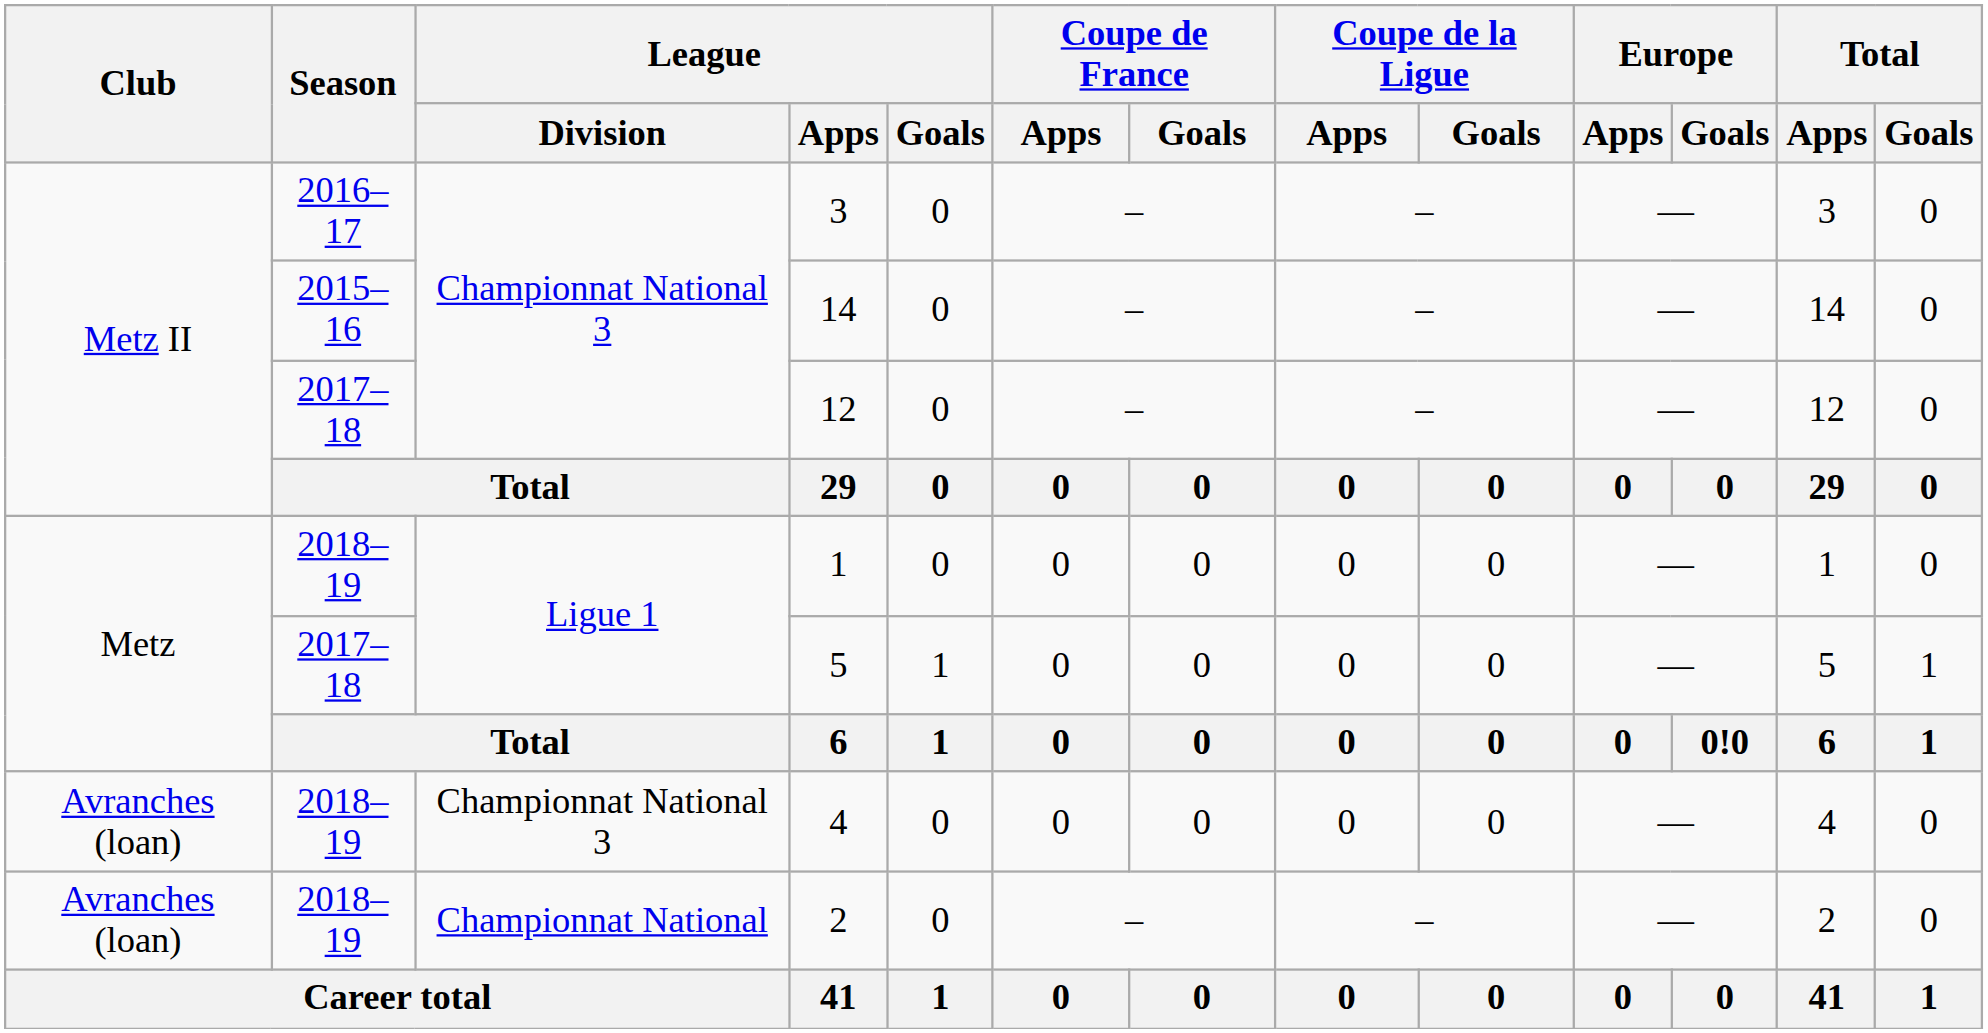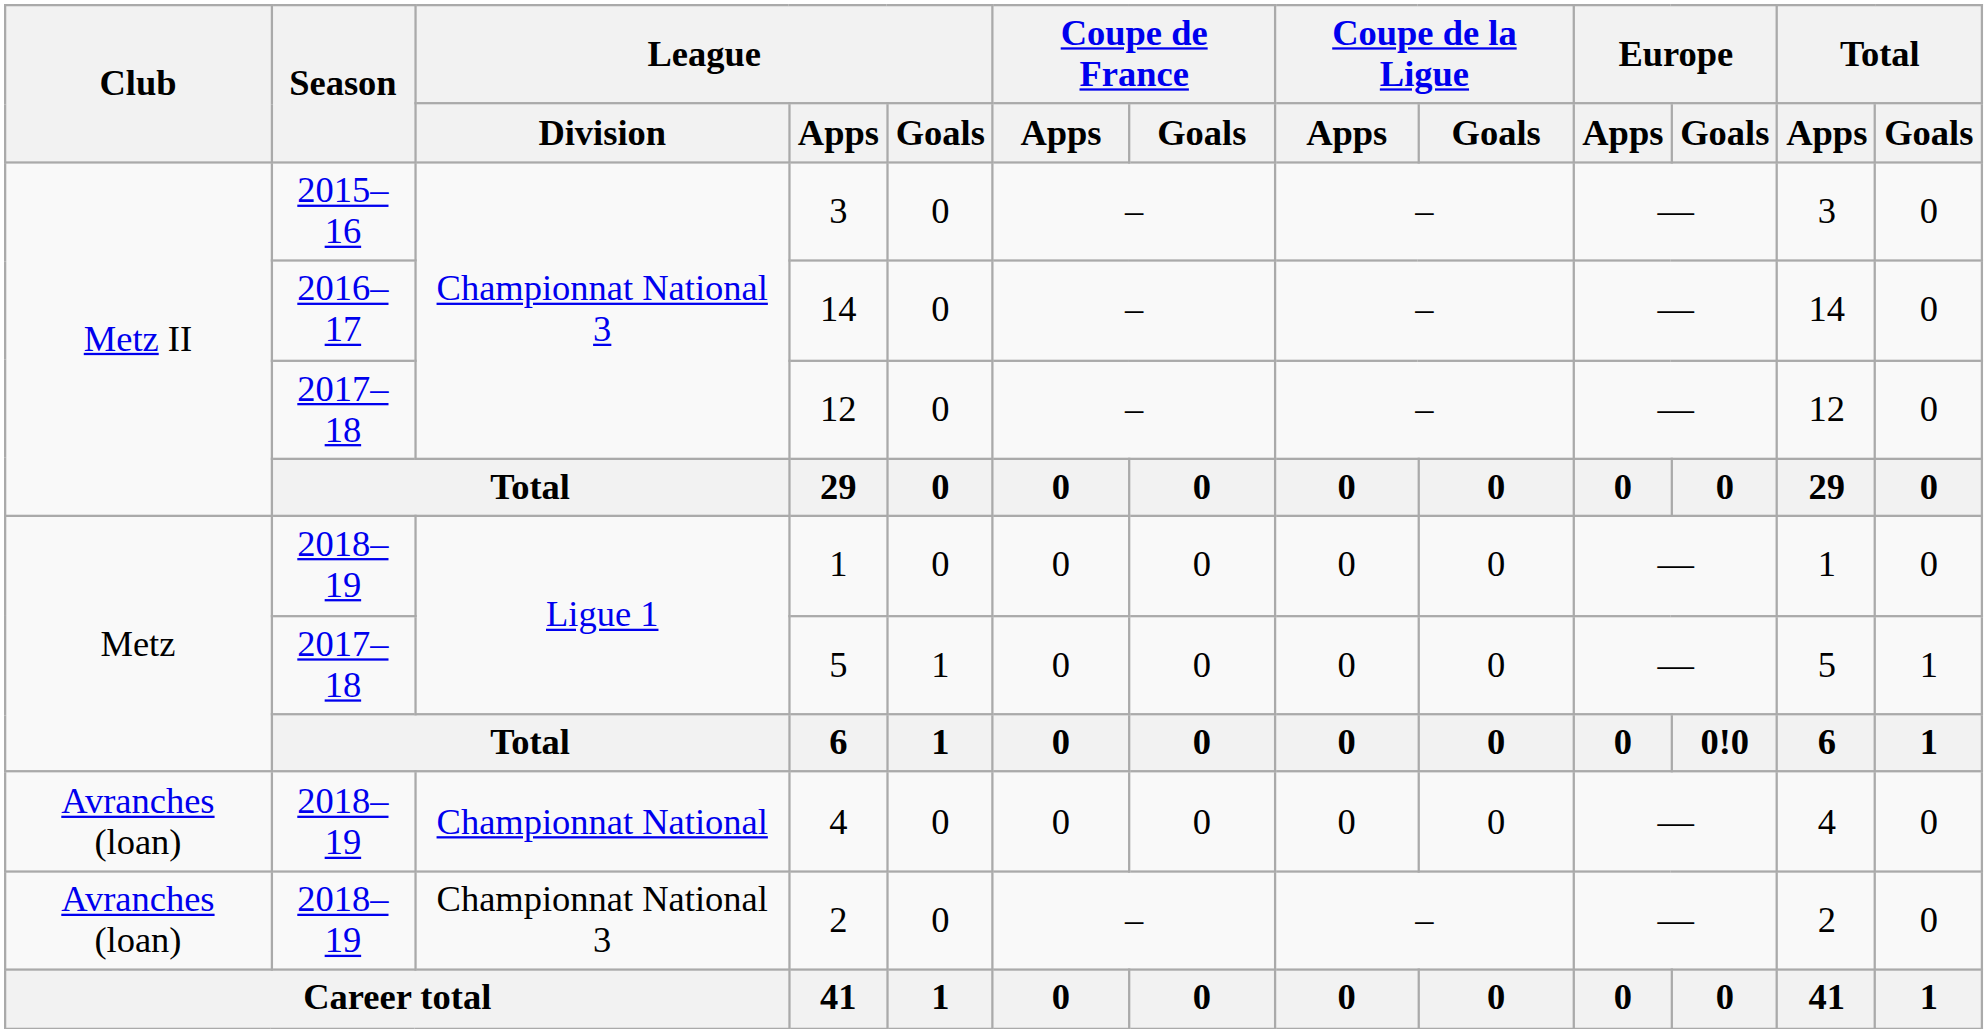(343, 210) 2016–17 -> (343, 210) 2015–16
(343, 309) 2015–16 -> (343, 309) 2016–17
(602, 820) Championnat National 3 -> (602, 820) Championnat National
(602, 919) Championnat National -> (602, 919) Championnat National 3
